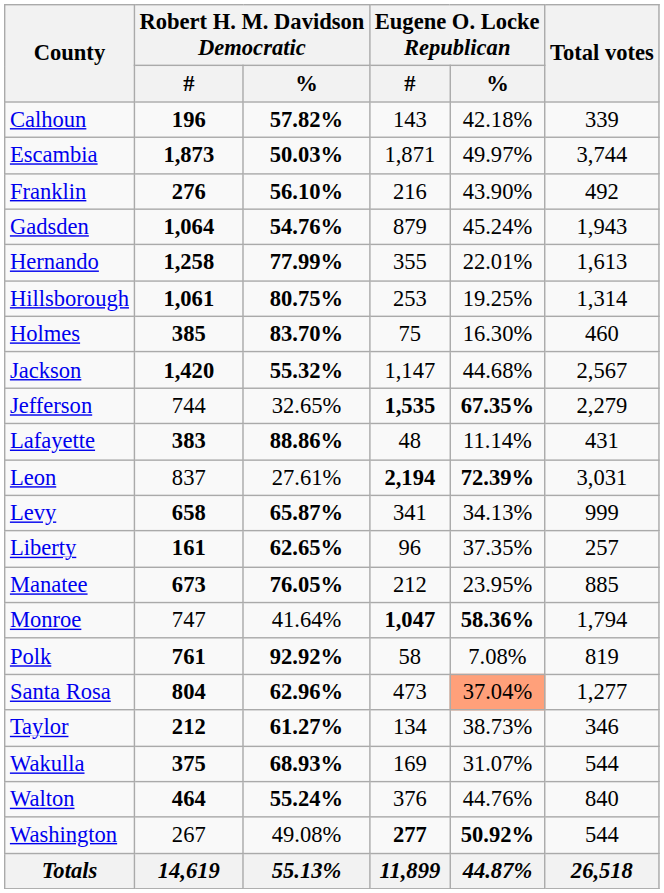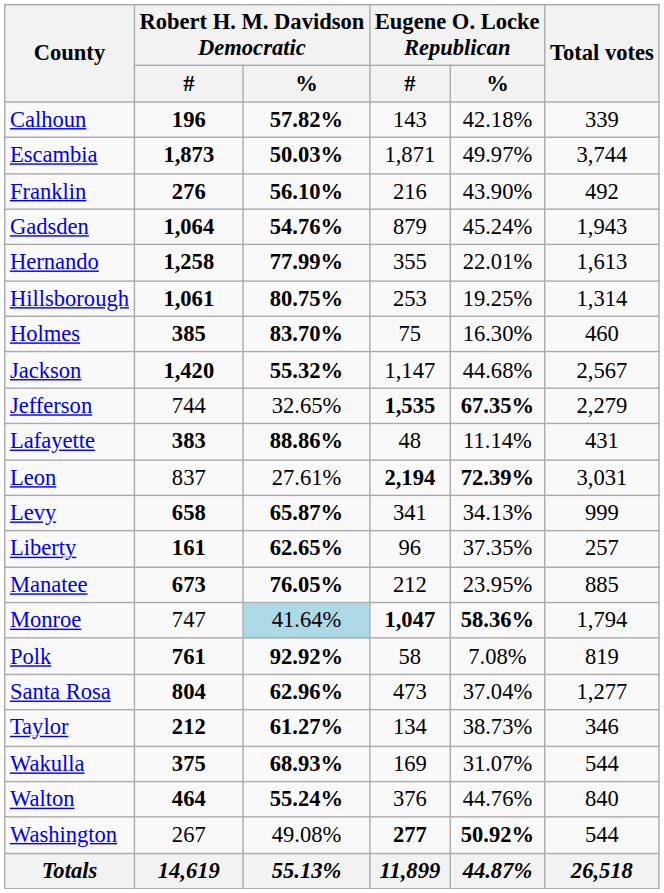(306, 620) no background -> (306, 620) lightblue background
(497, 691) lightsalmon background -> (497, 691) no background
